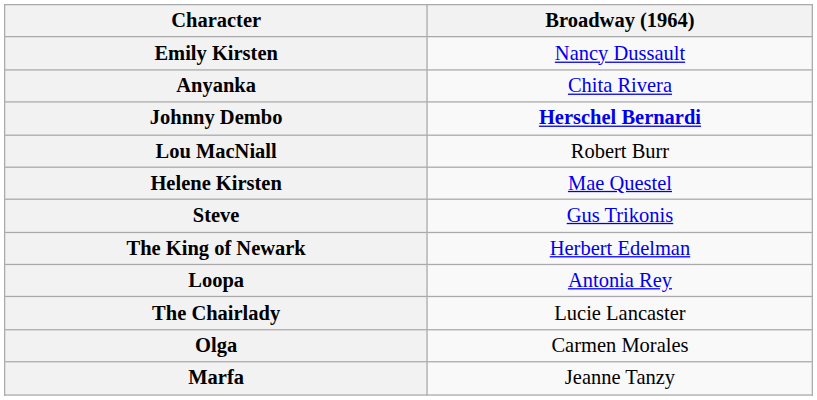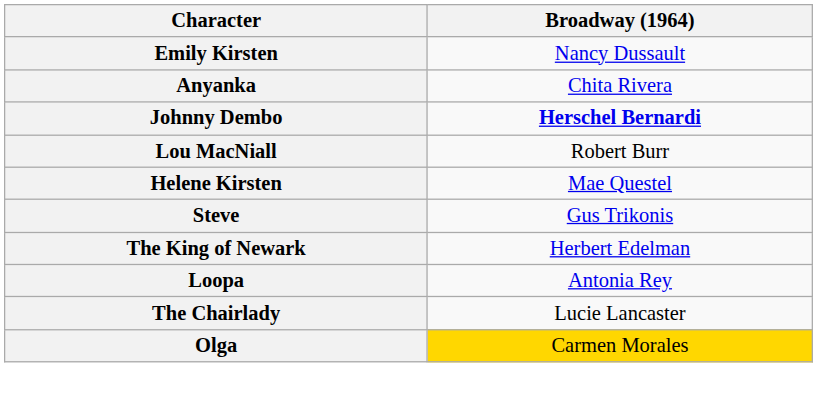(620, 345) no background -> (620, 345) gold background
- row: (216, 378)
